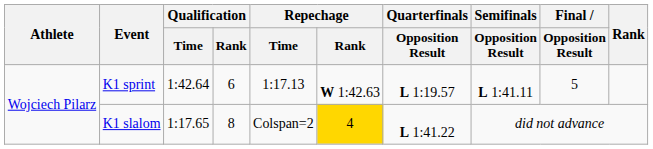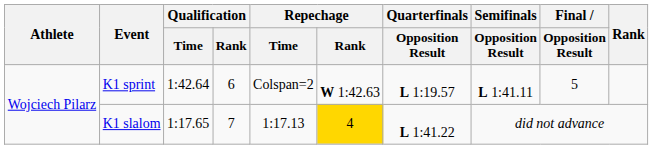(283, 85) 1:17.13 -> (283, 85) Colspan=2
(231, 124) 8 -> (231, 124) 7
(283, 124) Colspan=2 -> (283, 124) 1:17.13
